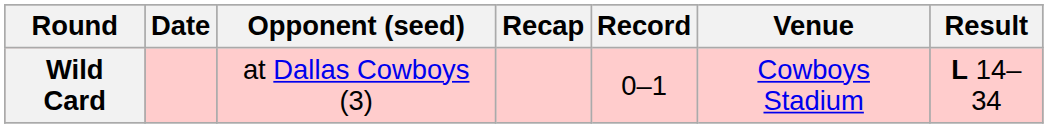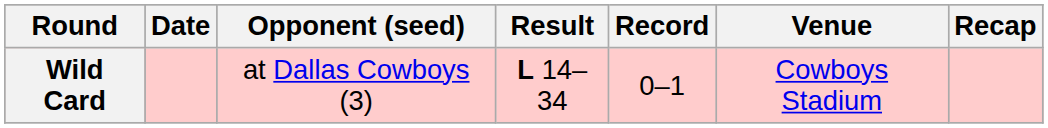columns swapped: (986, 26) <-> (543, 26)
